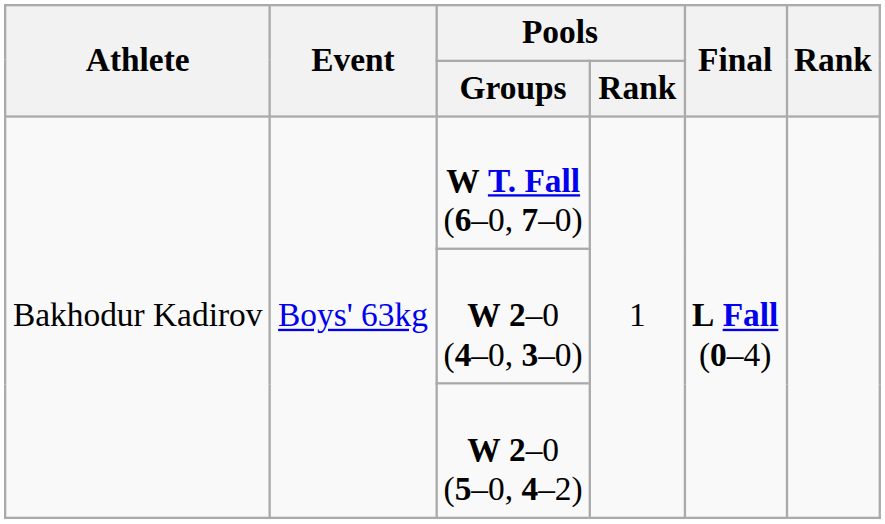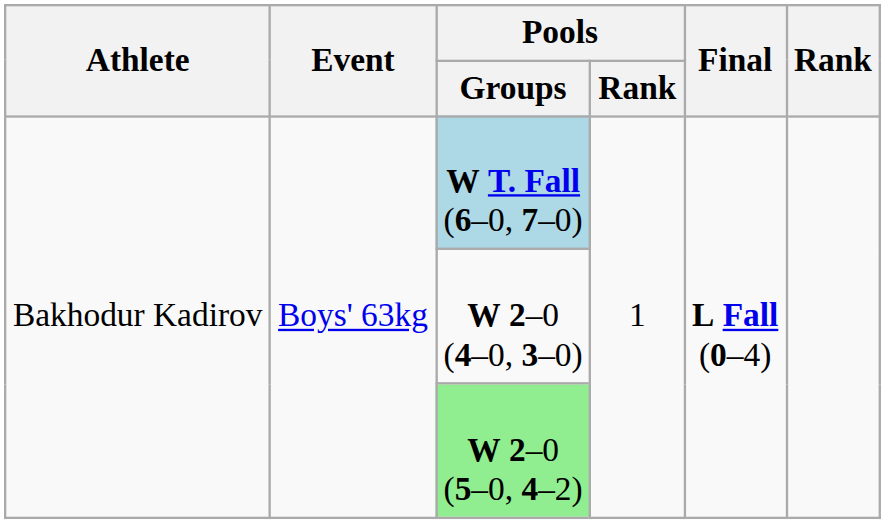(513, 201) no background -> (513, 201) lightblue background
(513, 469) no background -> (513, 469) lightgreen background
